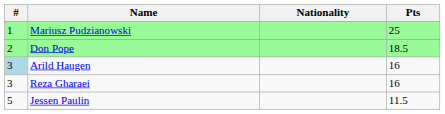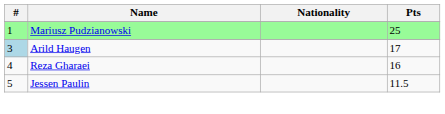- row: (52, 48)
(394, 65) 16 -> (395, 48) 17
(10, 83) 3 -> (10, 65) 4
